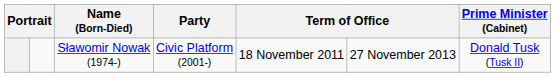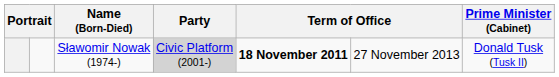(195, 55) no background -> (195, 55) lightgrey background
(291, 55) normal -> (293, 55) bold
